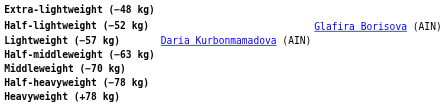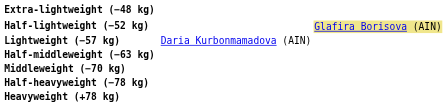(378, 27) no background -> (378, 27) khaki background
